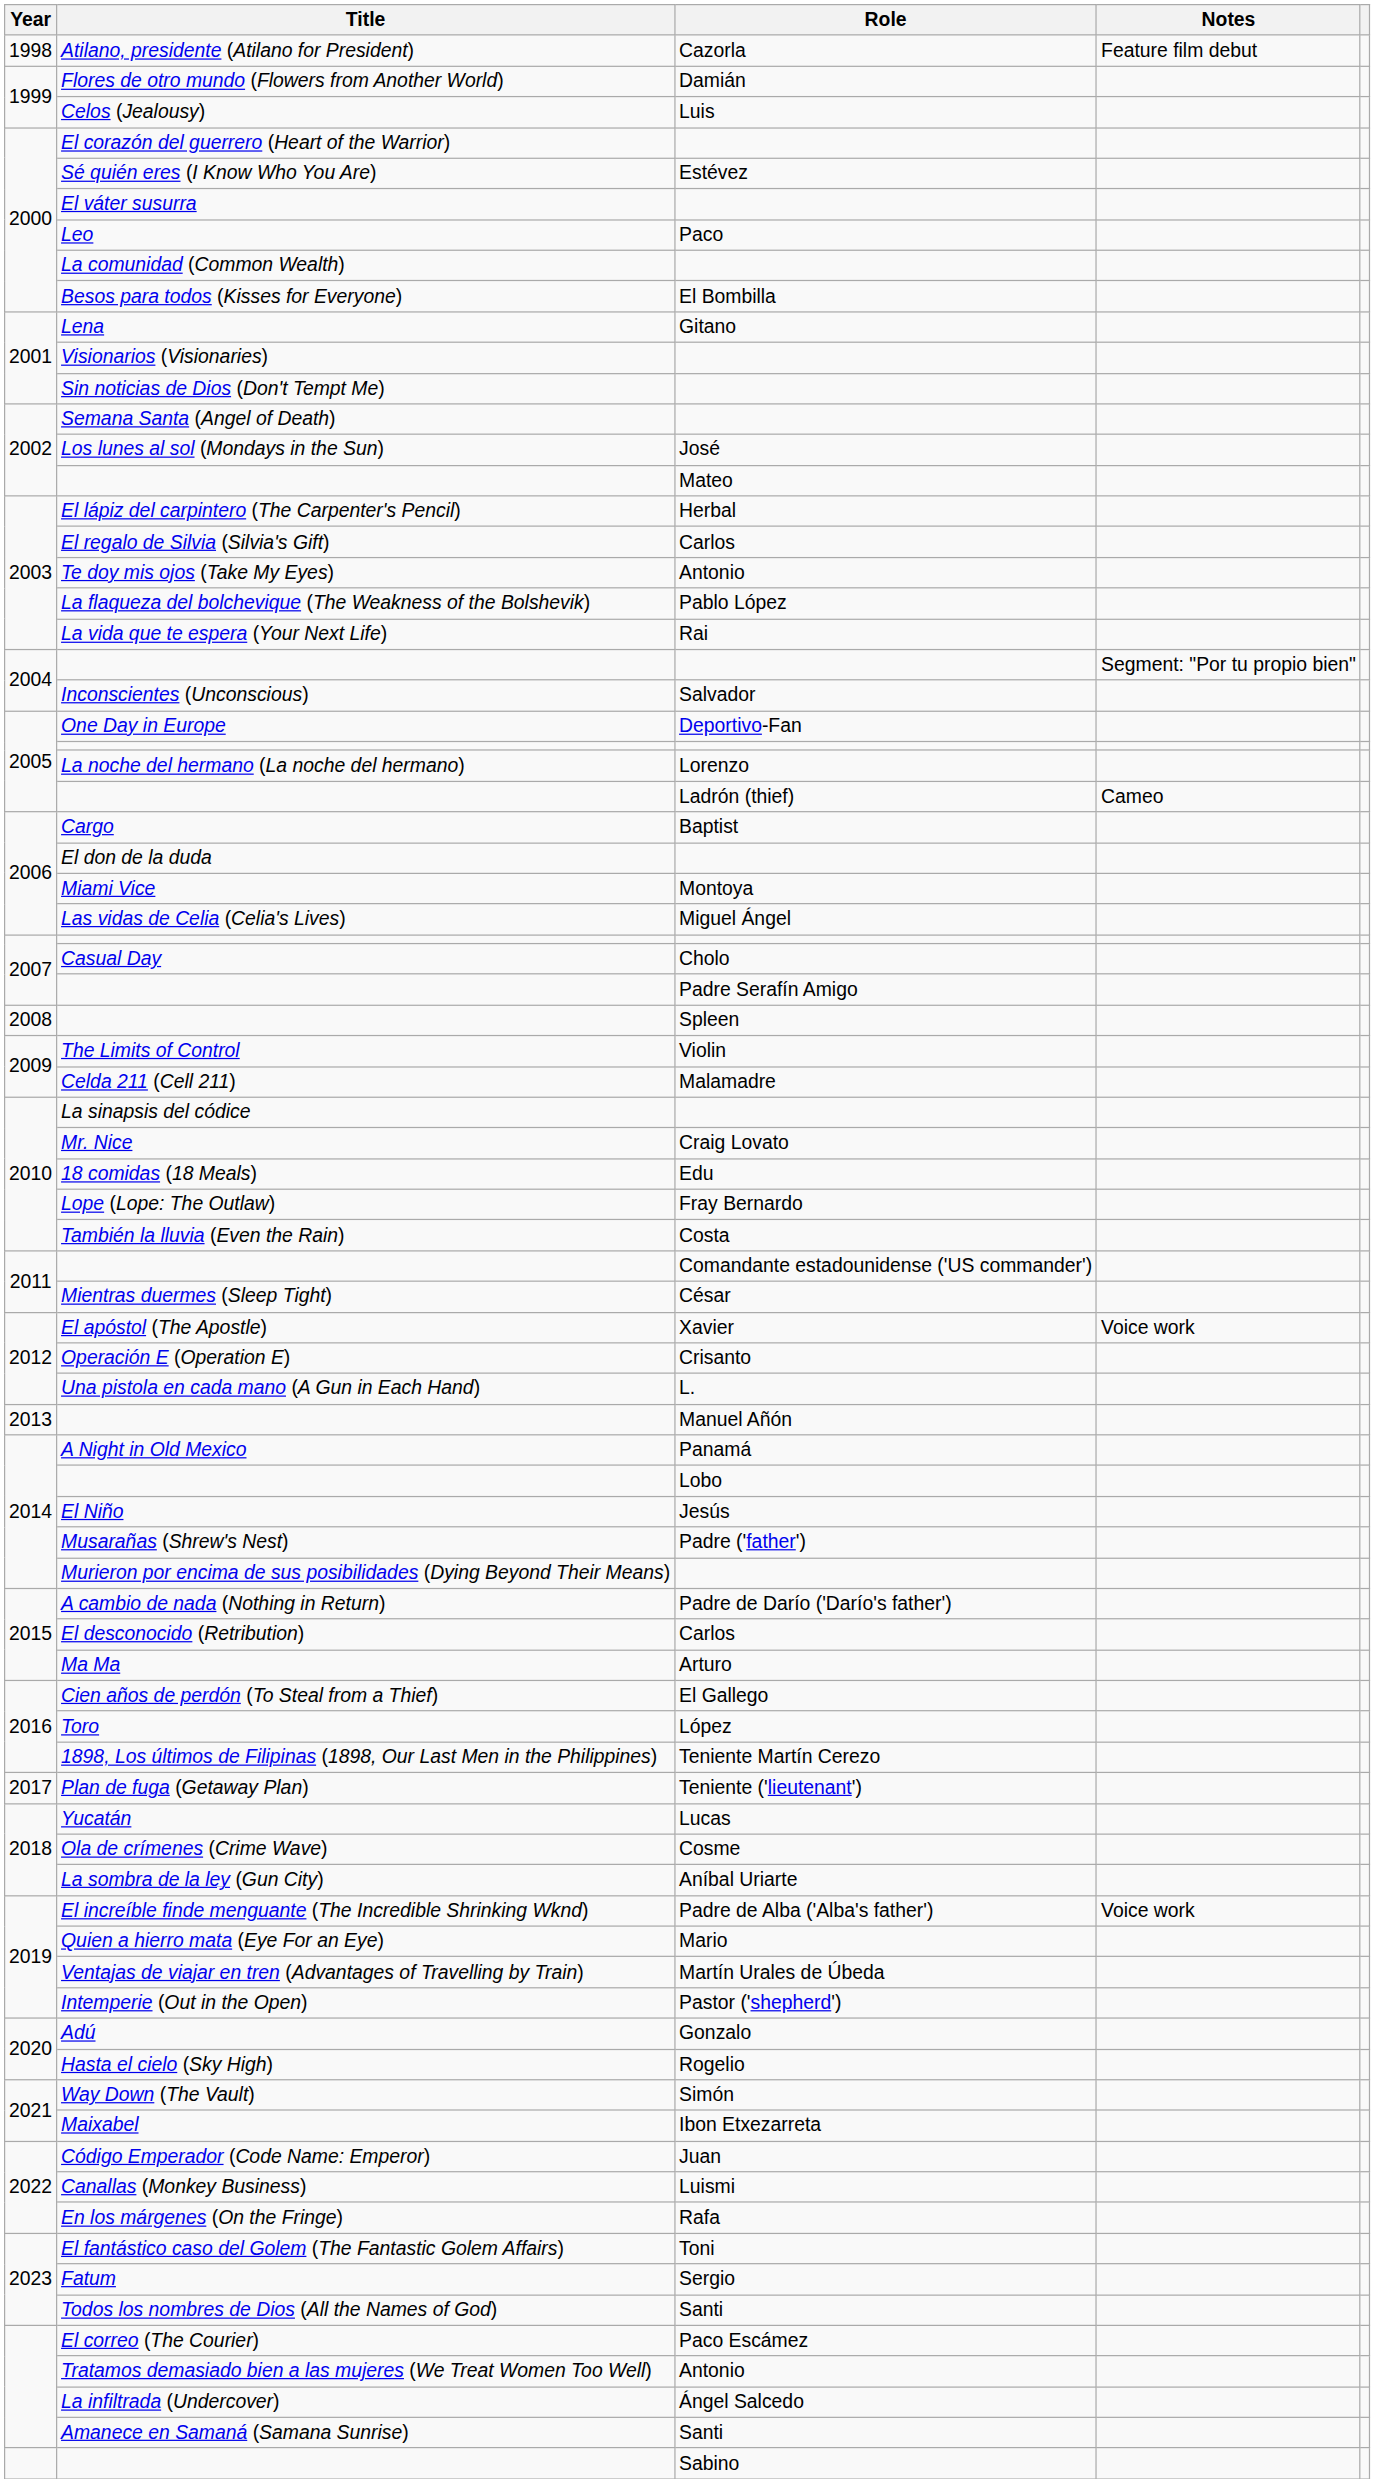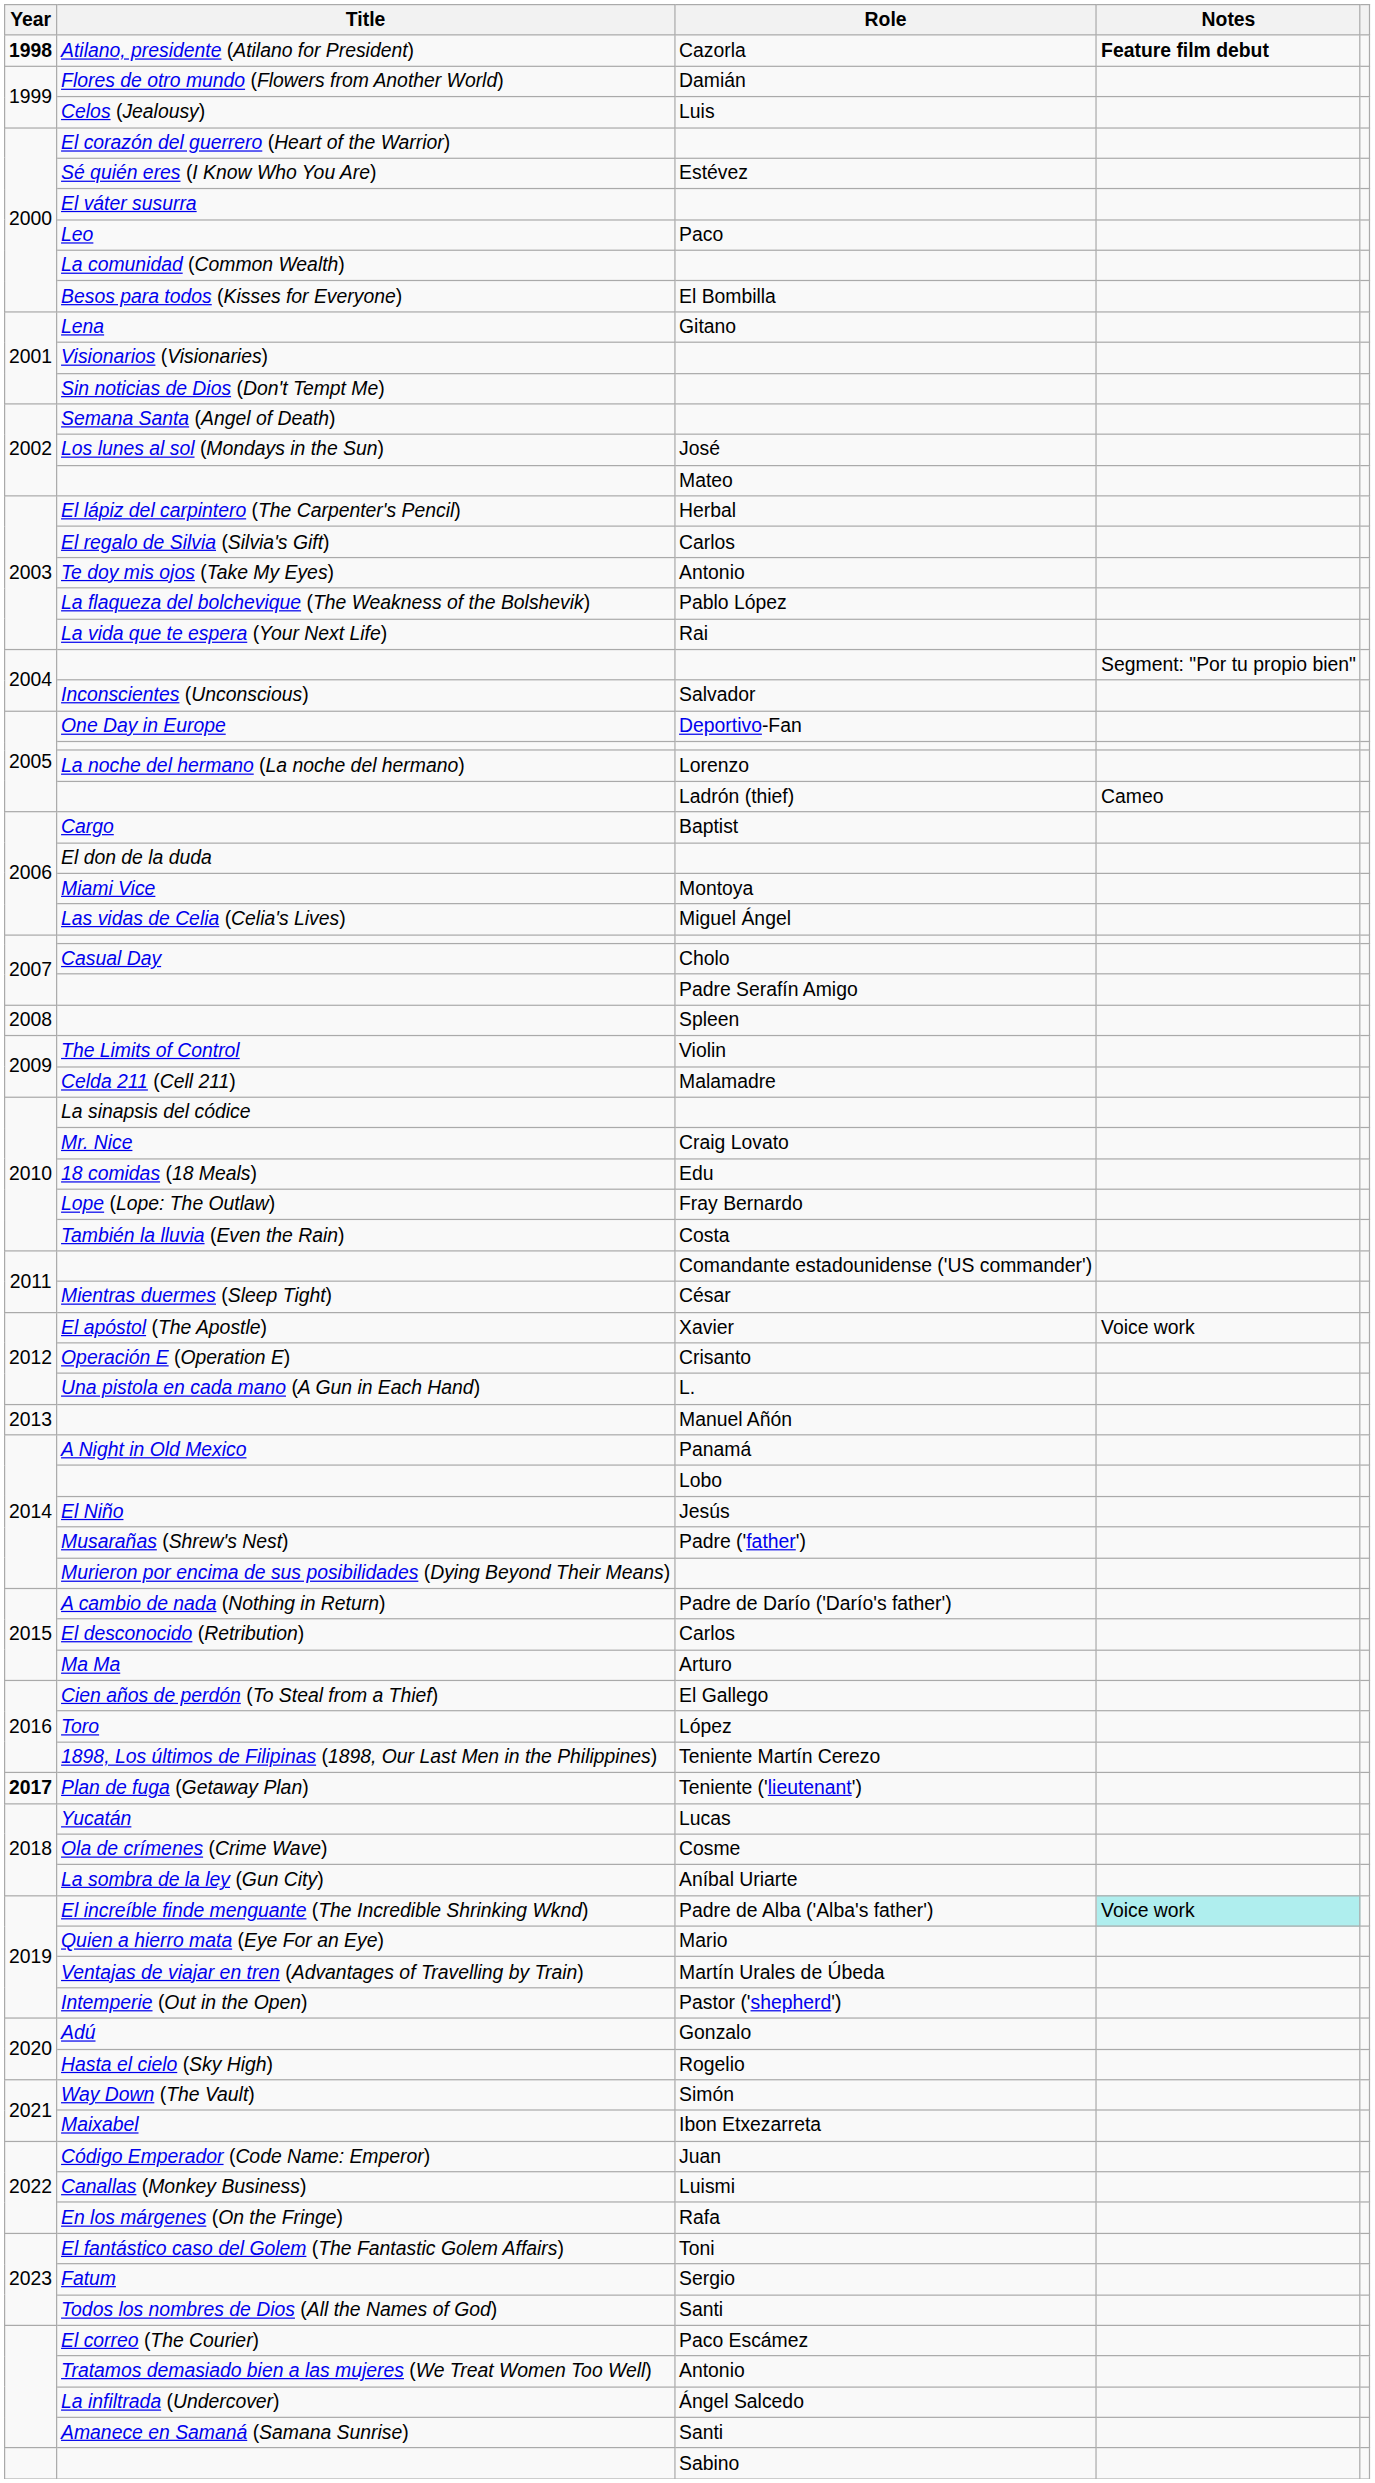(31, 50) normal -> (31, 50) bold
(1179, 50) normal -> (1185, 50) bold
(31, 1787) normal -> (31, 1787) bold
(1148, 1910) no background -> (1148, 1910) paleturquoise background
